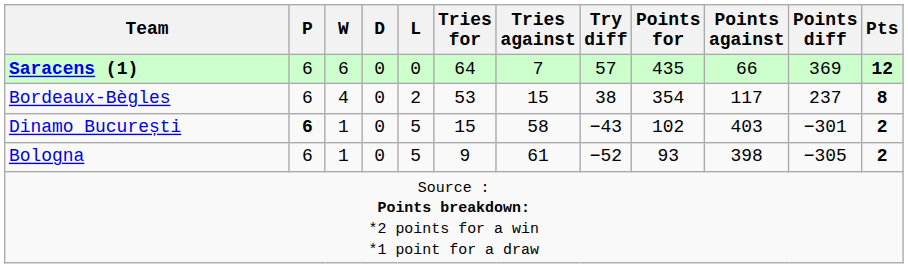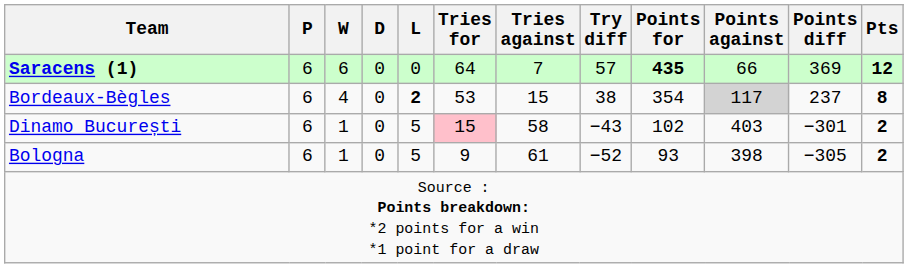(668, 69) normal -> (668, 69) bold
(416, 98) normal -> (416, 98) bold
(747, 98) no background -> (747, 98) lightgrey background
(307, 128) bold -> (307, 128) normal
(465, 128) no background -> (465, 128) pink background
